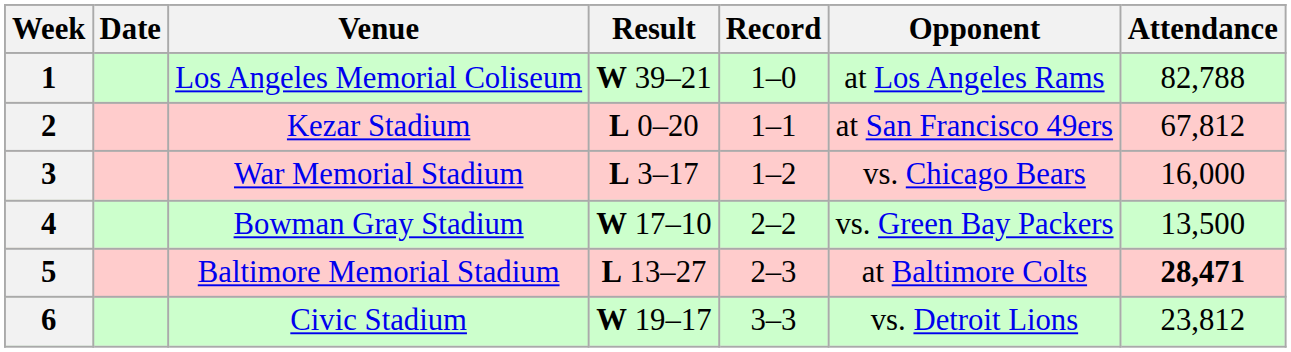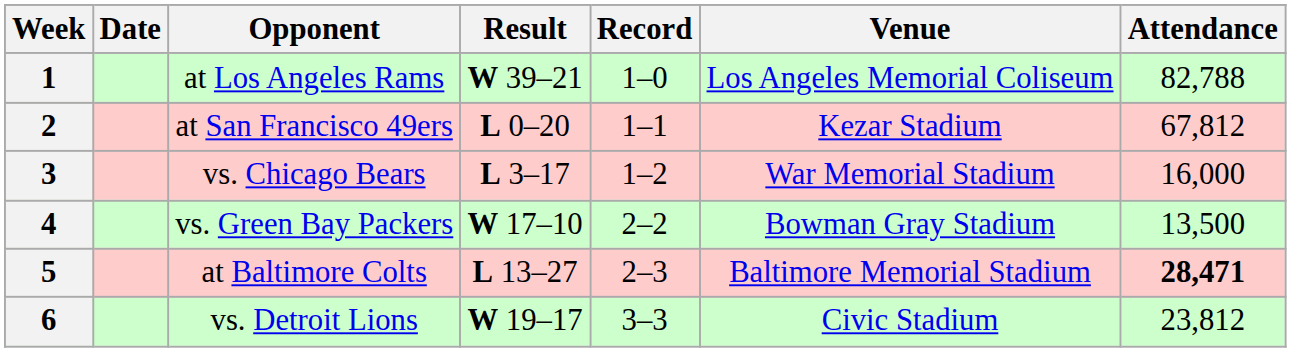columns swapped: (974, 28) <-> (379, 28)
